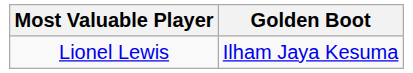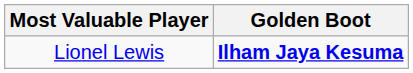(311, 52) normal -> (311, 52) bold
